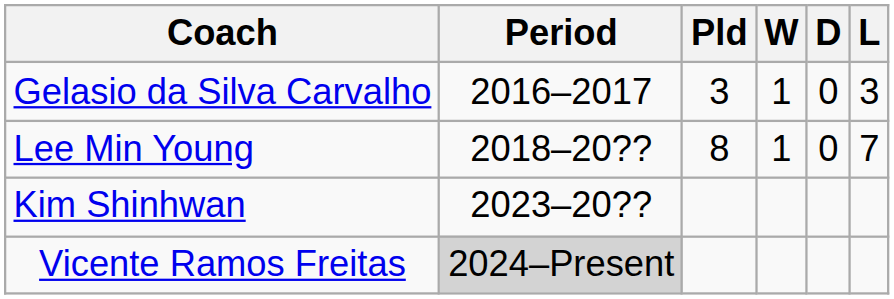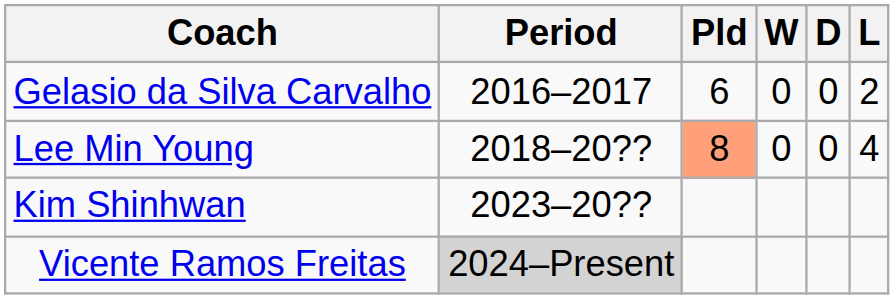(719, 90) 3 -> (719, 90) 6
(781, 90) 1 -> (781, 90) 0
(869, 90) 3 -> (869, 90) 2
(719, 148) no background -> (719, 148) lightsalmon background
(781, 148) 1 -> (781, 148) 0
(869, 148) 7 -> (869, 148) 4
